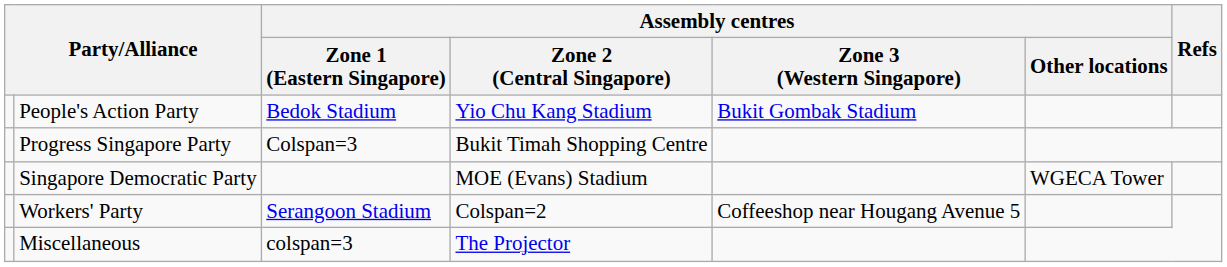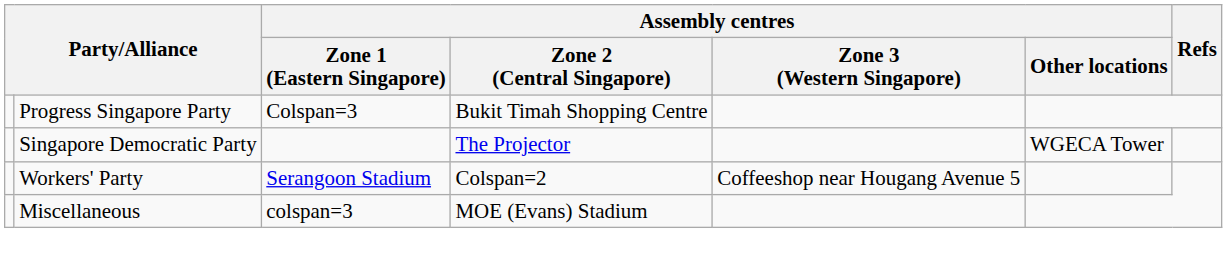- row: (109, 111)
(552, 177) MOE (Evans) Stadium -> (513, 144) The Projector
(513, 244) The Projector -> (552, 210) MOE (Evans) Stadium
